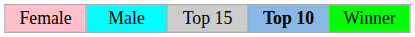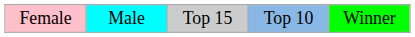(288, 18) bold -> (288, 18) normal
